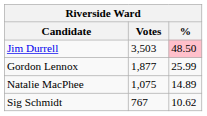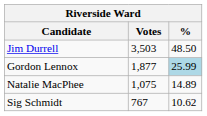(184, 48) pink background -> (184, 48) no background
(184, 66) no background -> (184, 66) lightblue background
